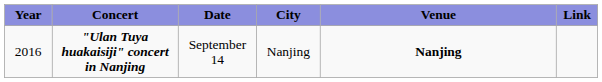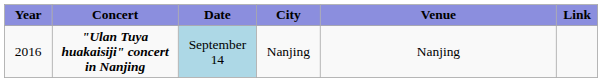(217, 51) no background -> (217, 51) lightblue background
(438, 51) bold -> (438, 51) normal
